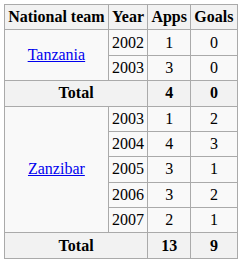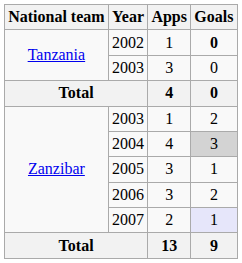(214, 42) normal -> (214, 42) bold
(214, 144) no background -> (214, 144) lightgrey background
(214, 220) no background -> (214, 220) lavender background
